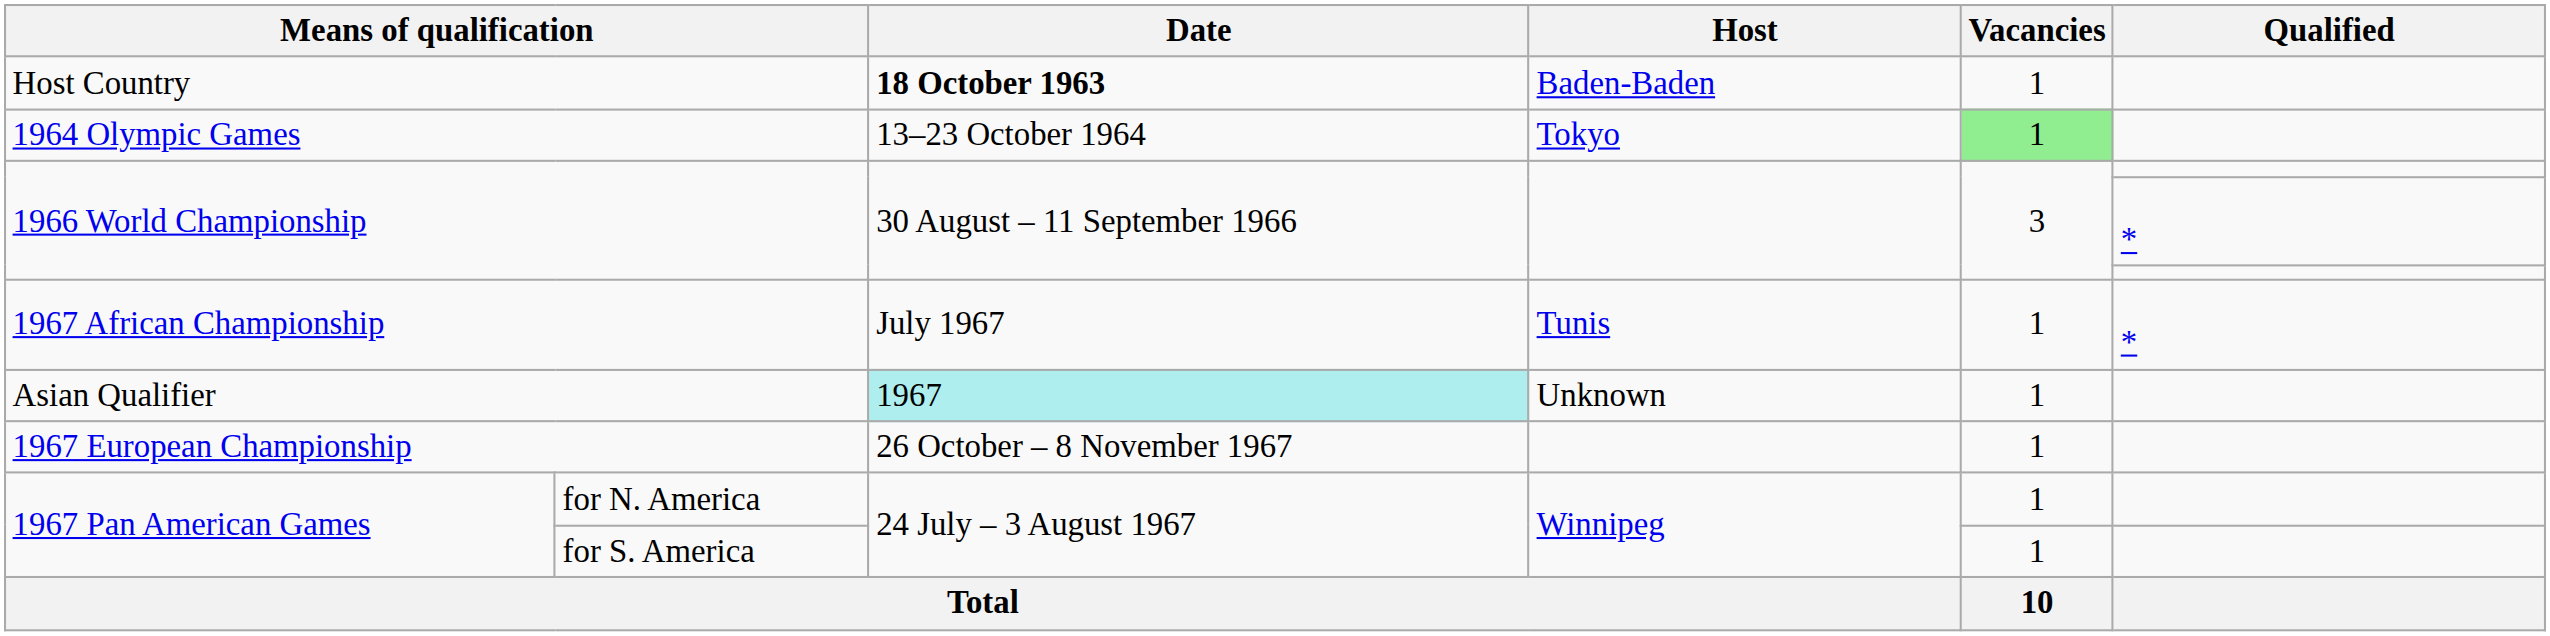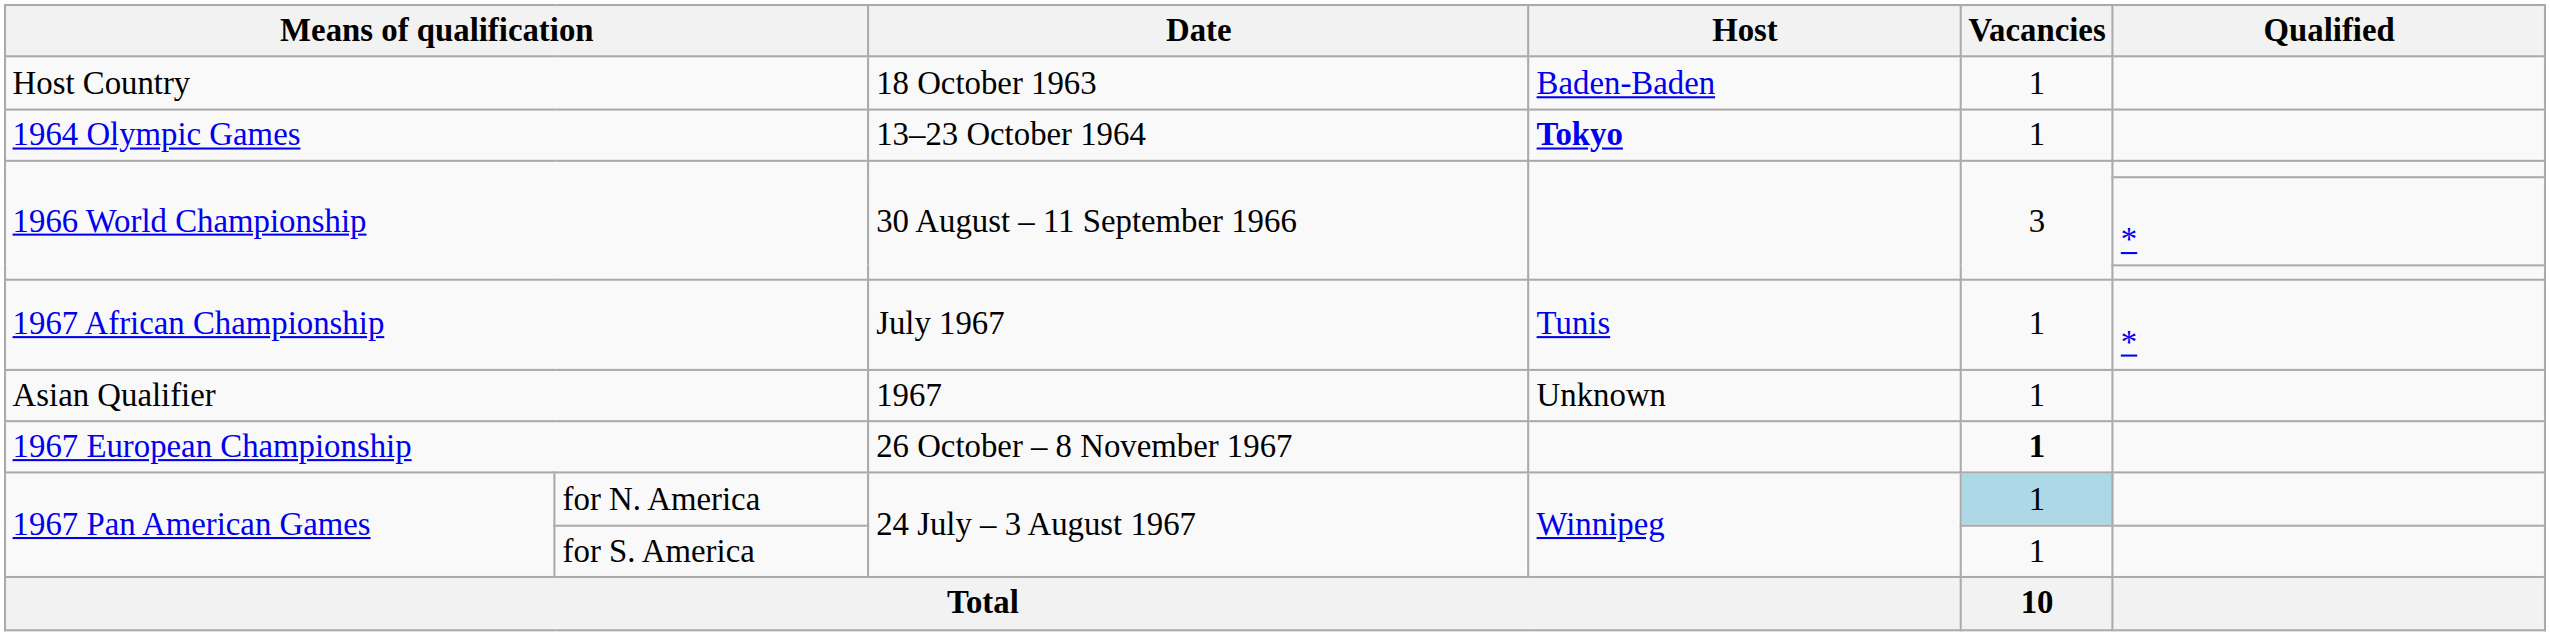(991, 82) bold -> (986, 82) normal
(1578, 134) normal -> (1580, 134) bold
(2037, 134) lightgreen background -> (2037, 134) no background
(909, 394) paleturquoise background -> (909, 394) no background
(2037, 446) normal -> (2037, 446) bold
(2037, 498) no background -> (2037, 498) lightblue background
